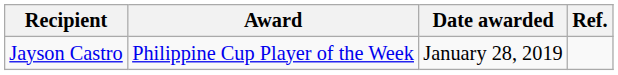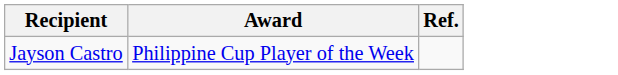- column: (493, 20)
